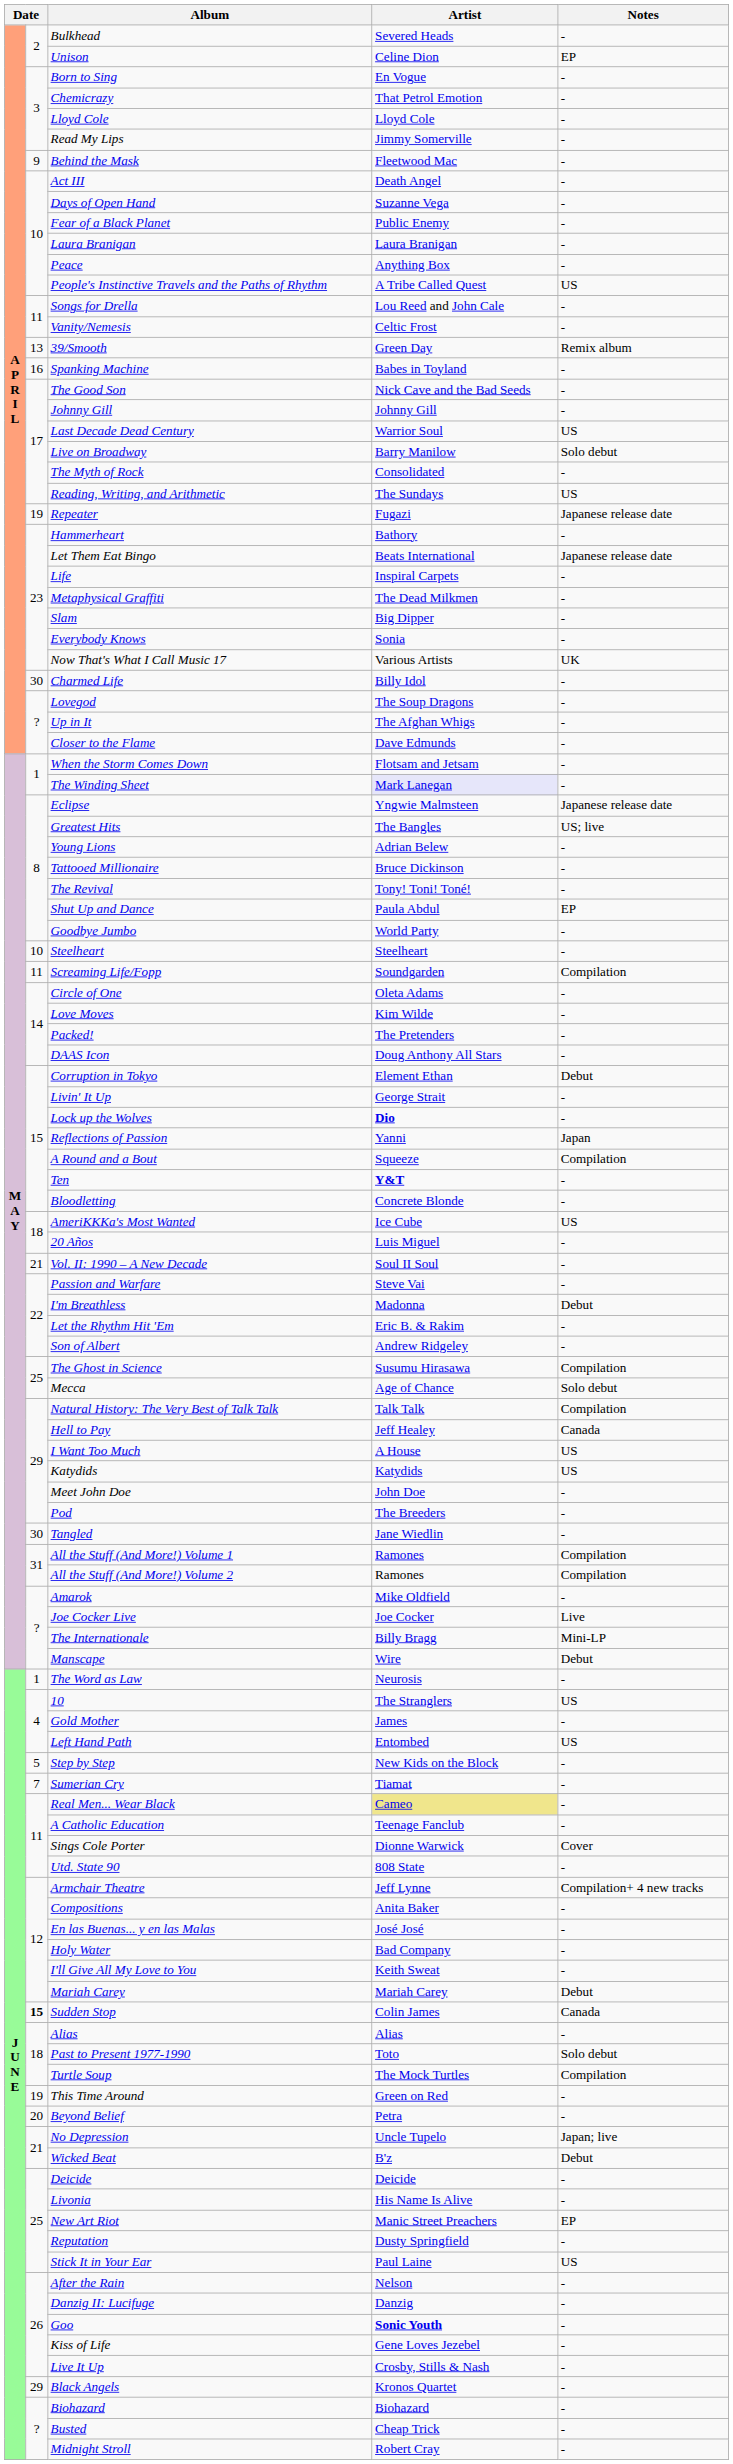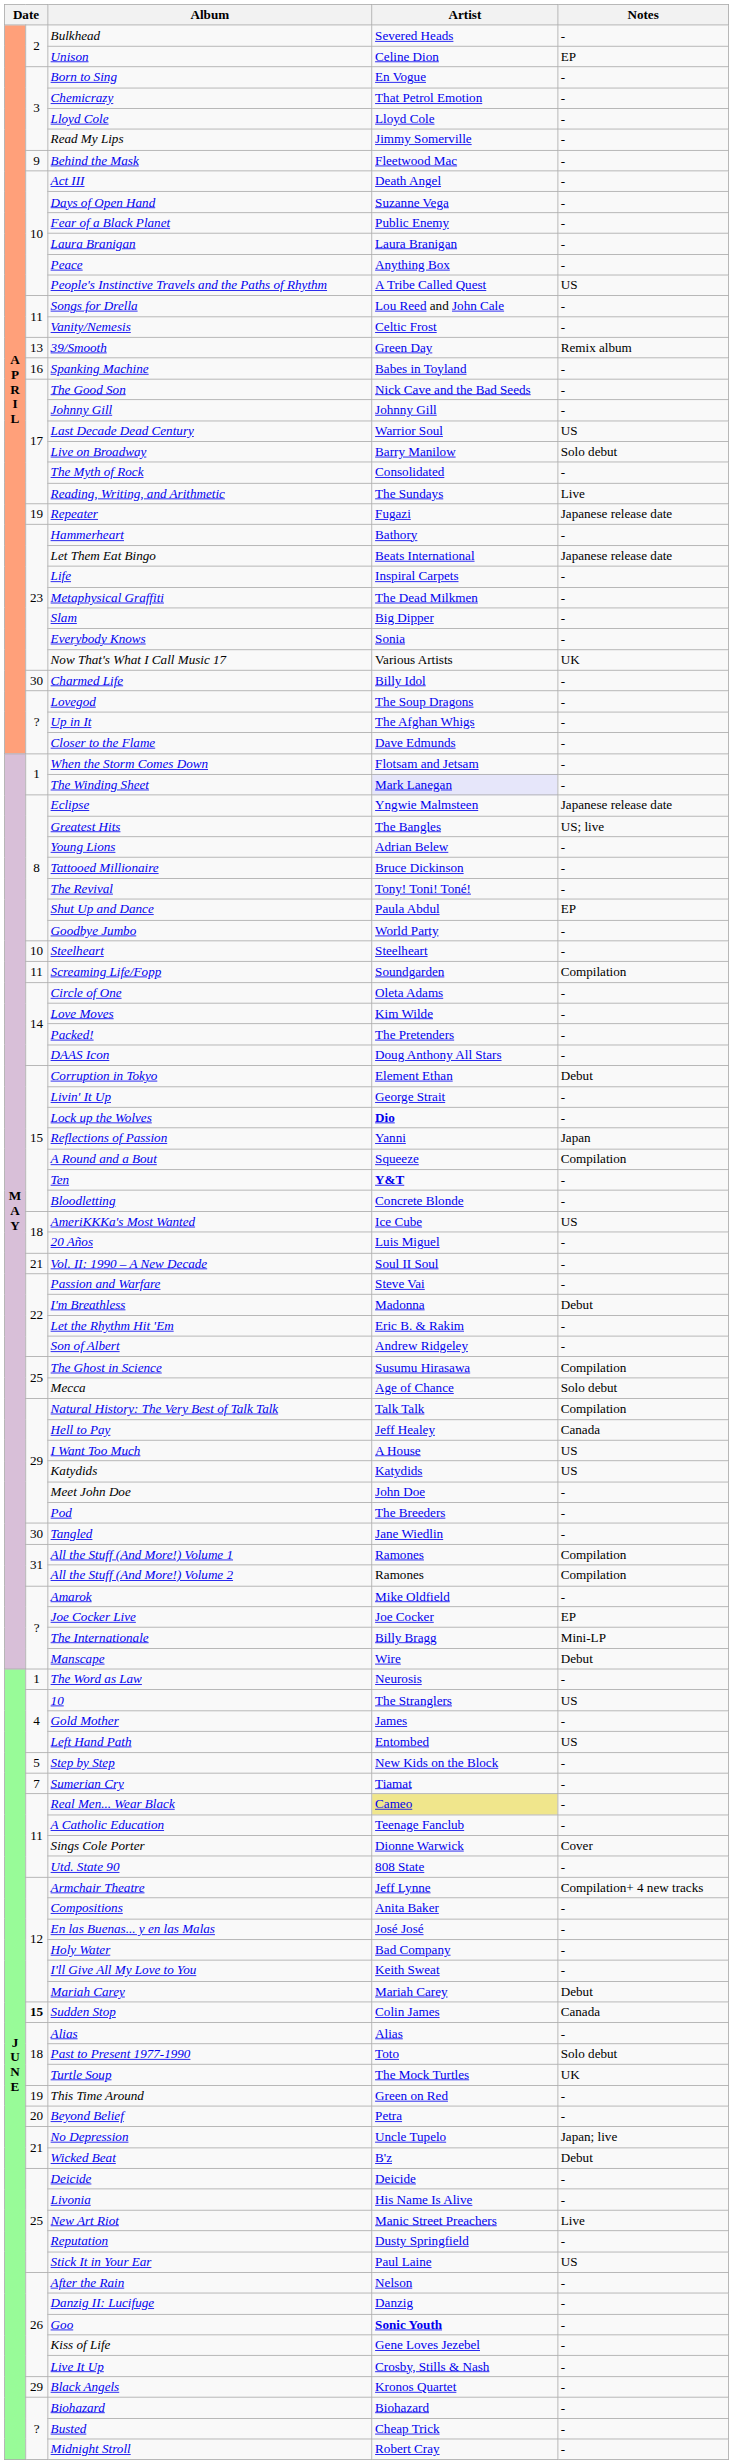(569, 493) US -> (573, 493) Live
(573, 1617) Live -> (568, 1617) EP
(594, 2074) Compilation -> (570, 2074) UK
(568, 2220) EP -> (573, 2220) Live
